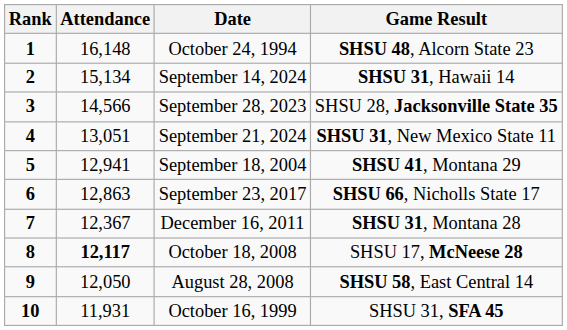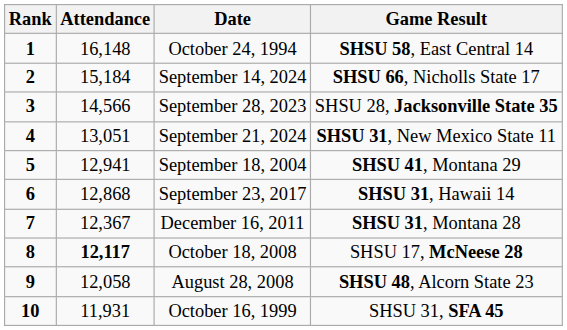(436, 48) SHSU 48, Alcorn State 23 -> (436, 48) SHSU 58, East Central 14
(105, 77) 15,134 -> (105, 77) 15,184
(436, 77) SHSU 31, Hawaii 14 -> (436, 77) SHSU 66, Nicholls State 17
(105, 194) 12,863 -> (105, 194) 12,868
(436, 194) SHSU 66, Nicholls State 17 -> (436, 194) SHSU 31, Hawaii 14
(105, 281) 12,050 -> (105, 281) 12,058
(436, 281) SHSU 58, East Central 14 -> (436, 281) SHSU 48, Alcorn State 23
